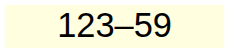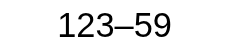(115, 25) lightyellow background -> (115, 25) no background
